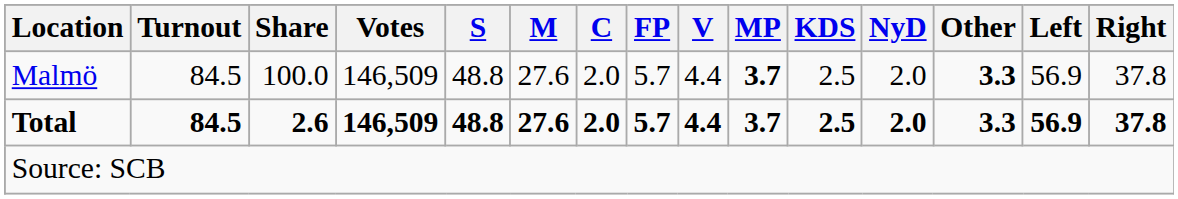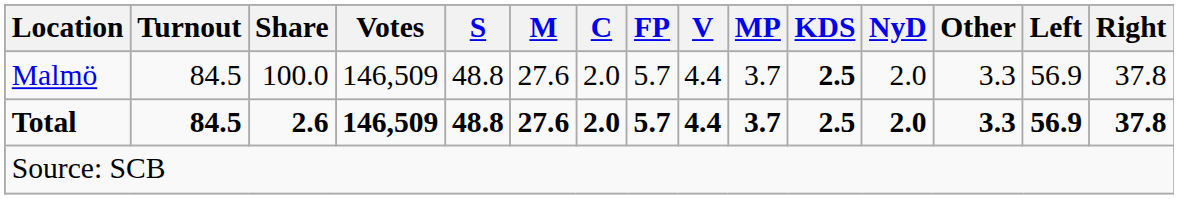(762, 74) bold -> (762, 74) normal
(837, 74) normal -> (837, 74) bold
(997, 74) bold -> (997, 74) normal
